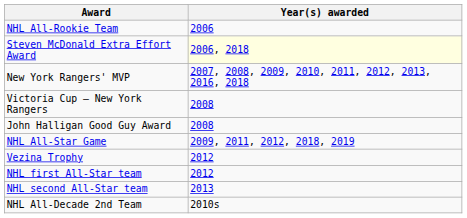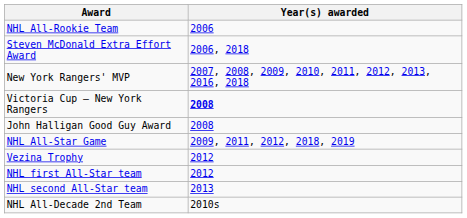(220, 50) lightyellow background -> (220, 50) no background
(202, 104) normal -> (202, 104) bold
